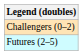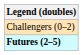(32, 42) normal -> (34, 42) bold
